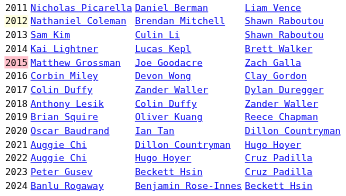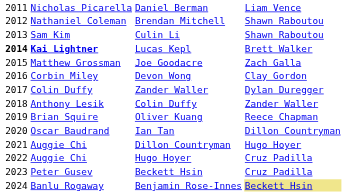(16, 21) lightyellow background -> (16, 21) no background
(16, 49) normal -> (16, 49) bold
(64, 49) normal -> (64, 49) bold
(16, 62) pink background -> (16, 62) no background
(279, 185) no background -> (279, 185) khaki background
